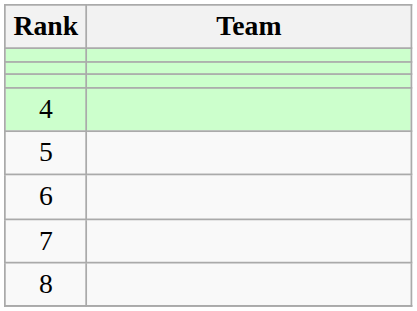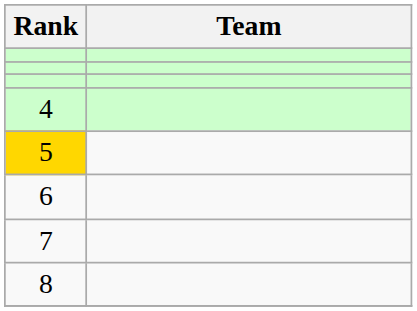(46, 152) no background -> (46, 152) gold background
